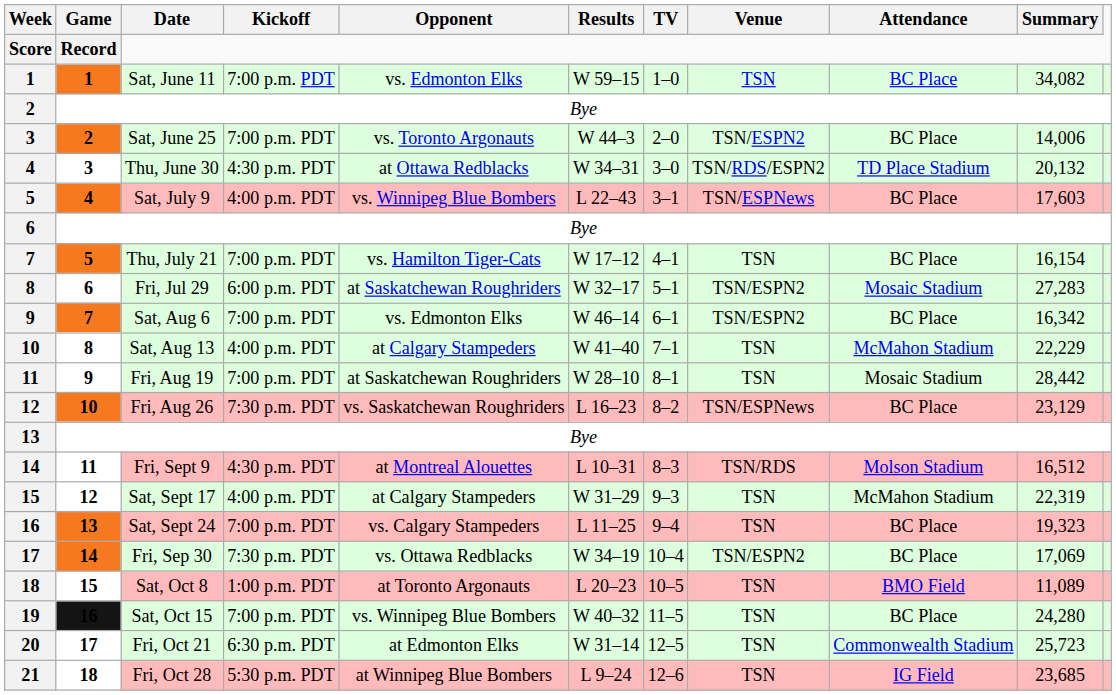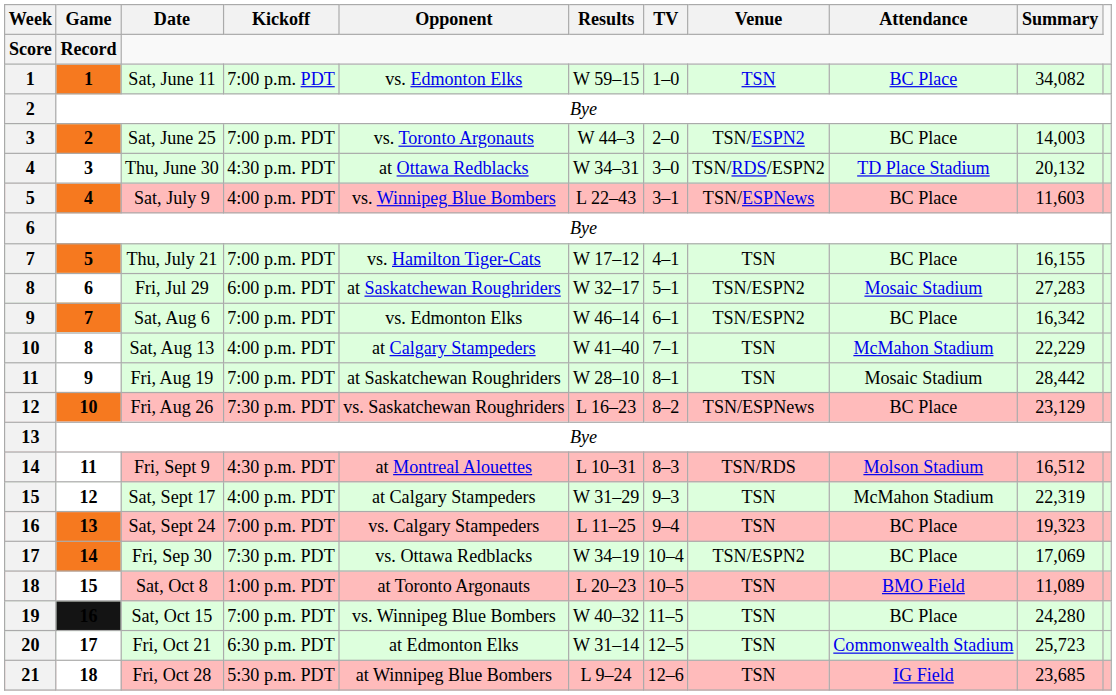(1060, 138) 14,006 -> (1060, 138) 14,003
(1060, 198) 17,603 -> (1060, 198) 11,603
(1060, 258) 16,154 -> (1060, 258) 16,155
